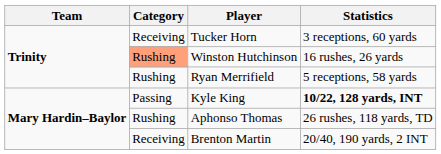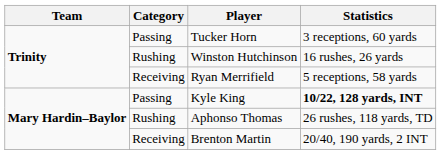(158, 36) Receiving -> (152, 36) Passing
(154, 56) lightsalmon background -> (154, 56) no background
(154, 77) Rushing -> (158, 77) Receiving
